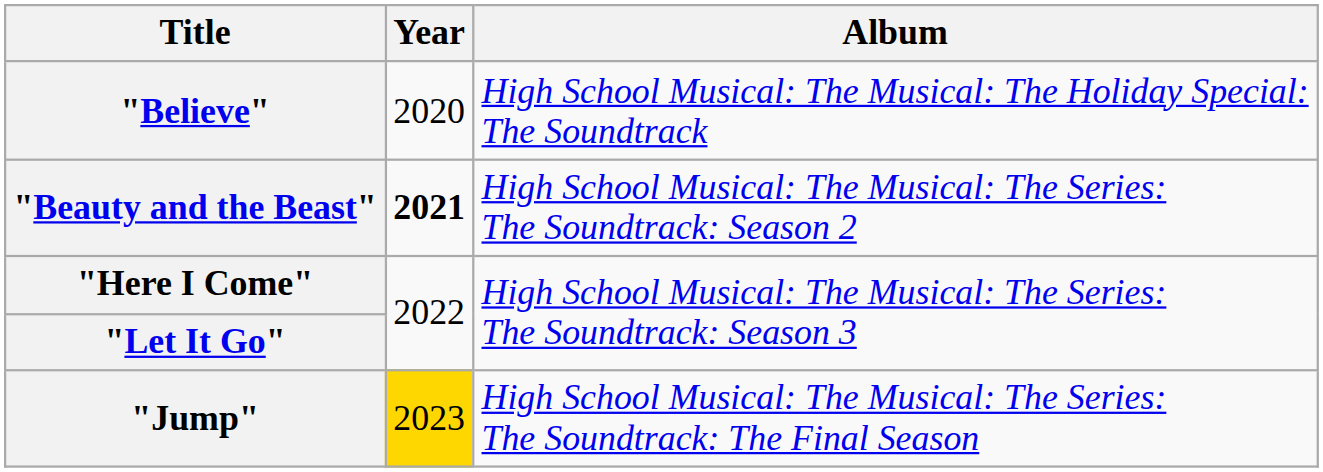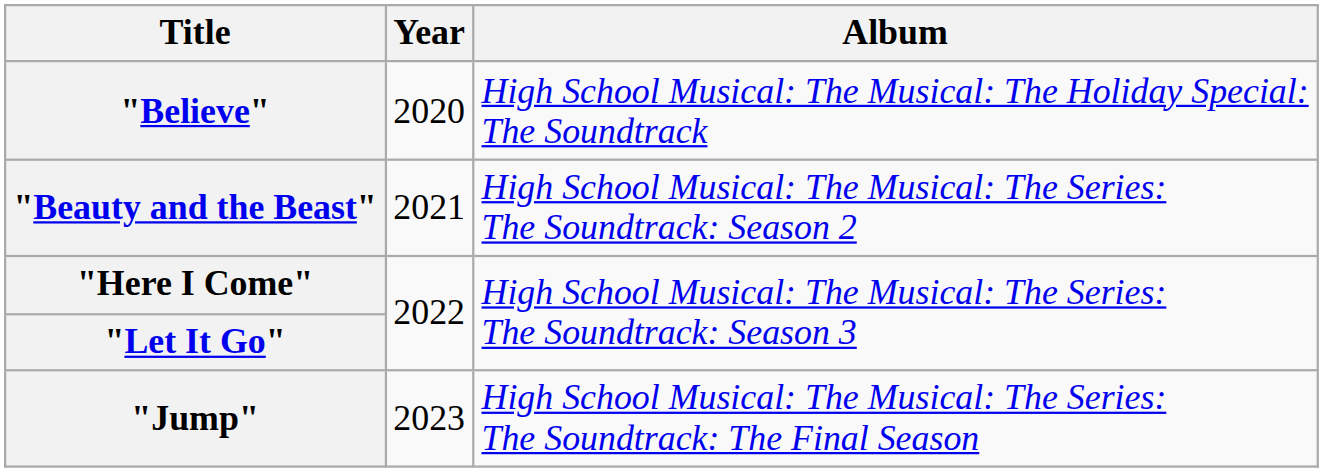(429, 207) bold -> (429, 207) normal
(429, 417) gold background -> (429, 417) no background
